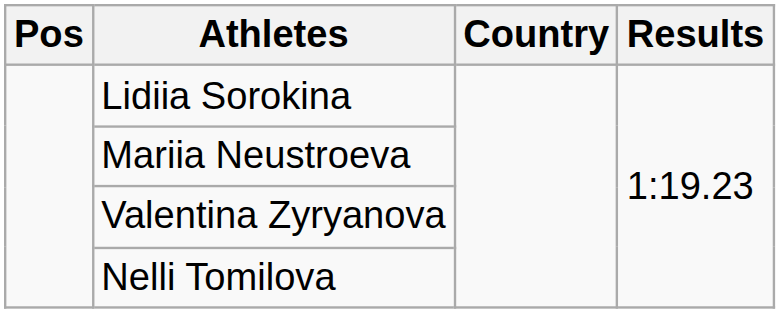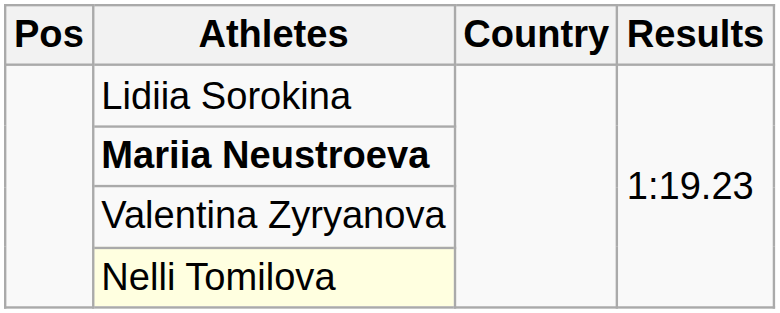(256, 155) normal -> (265, 155) bold
(218, 276) no background -> (218, 276) lightyellow background
